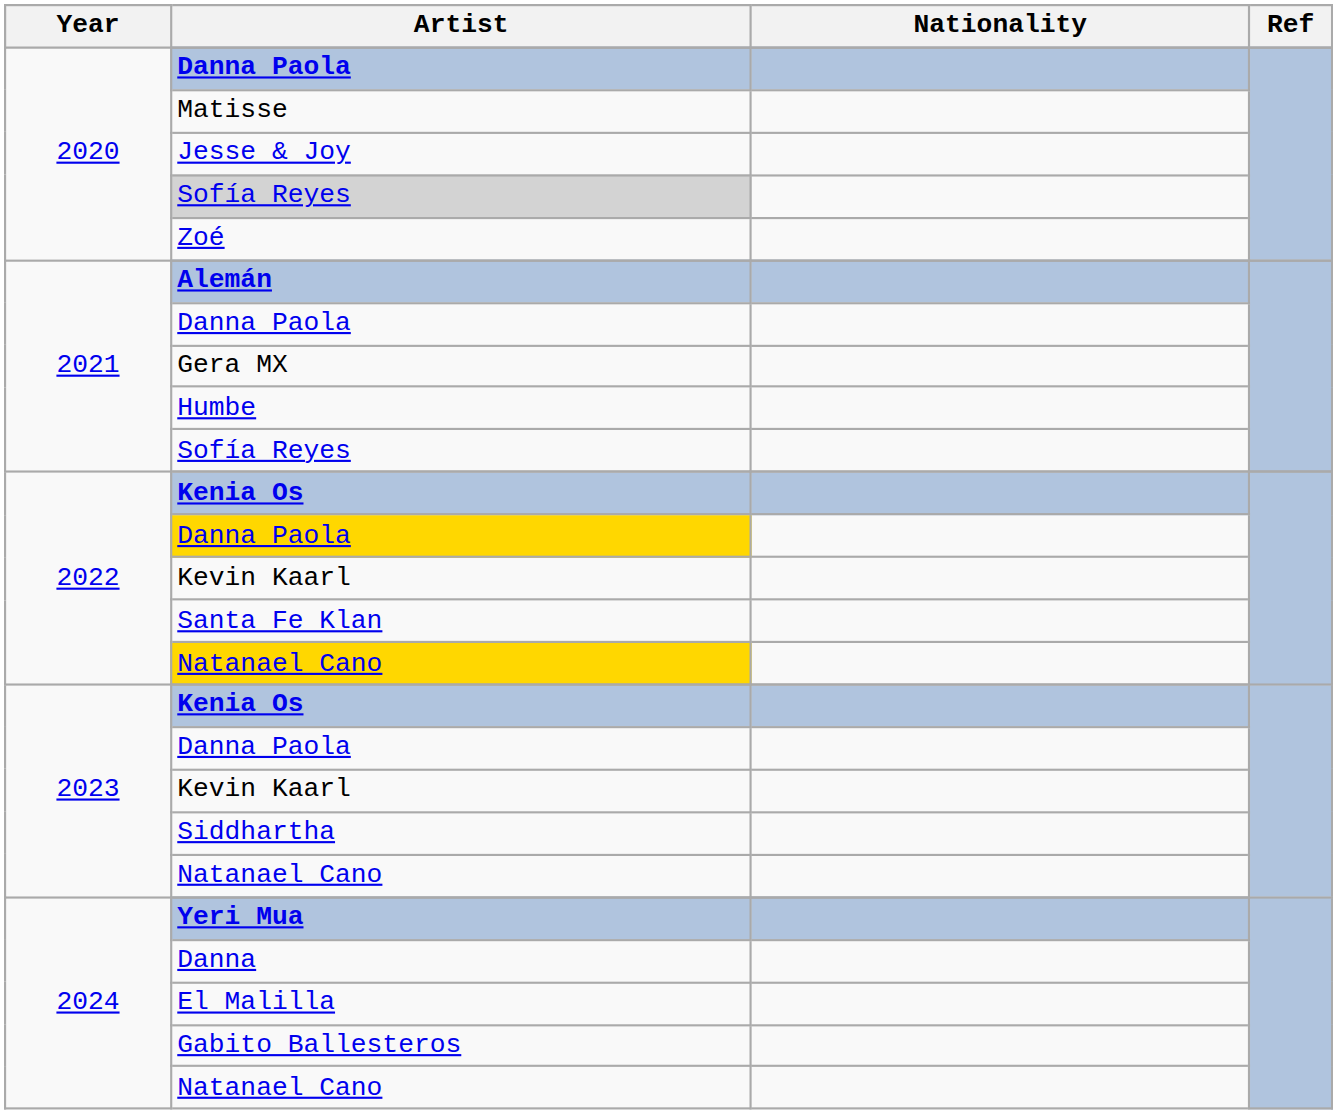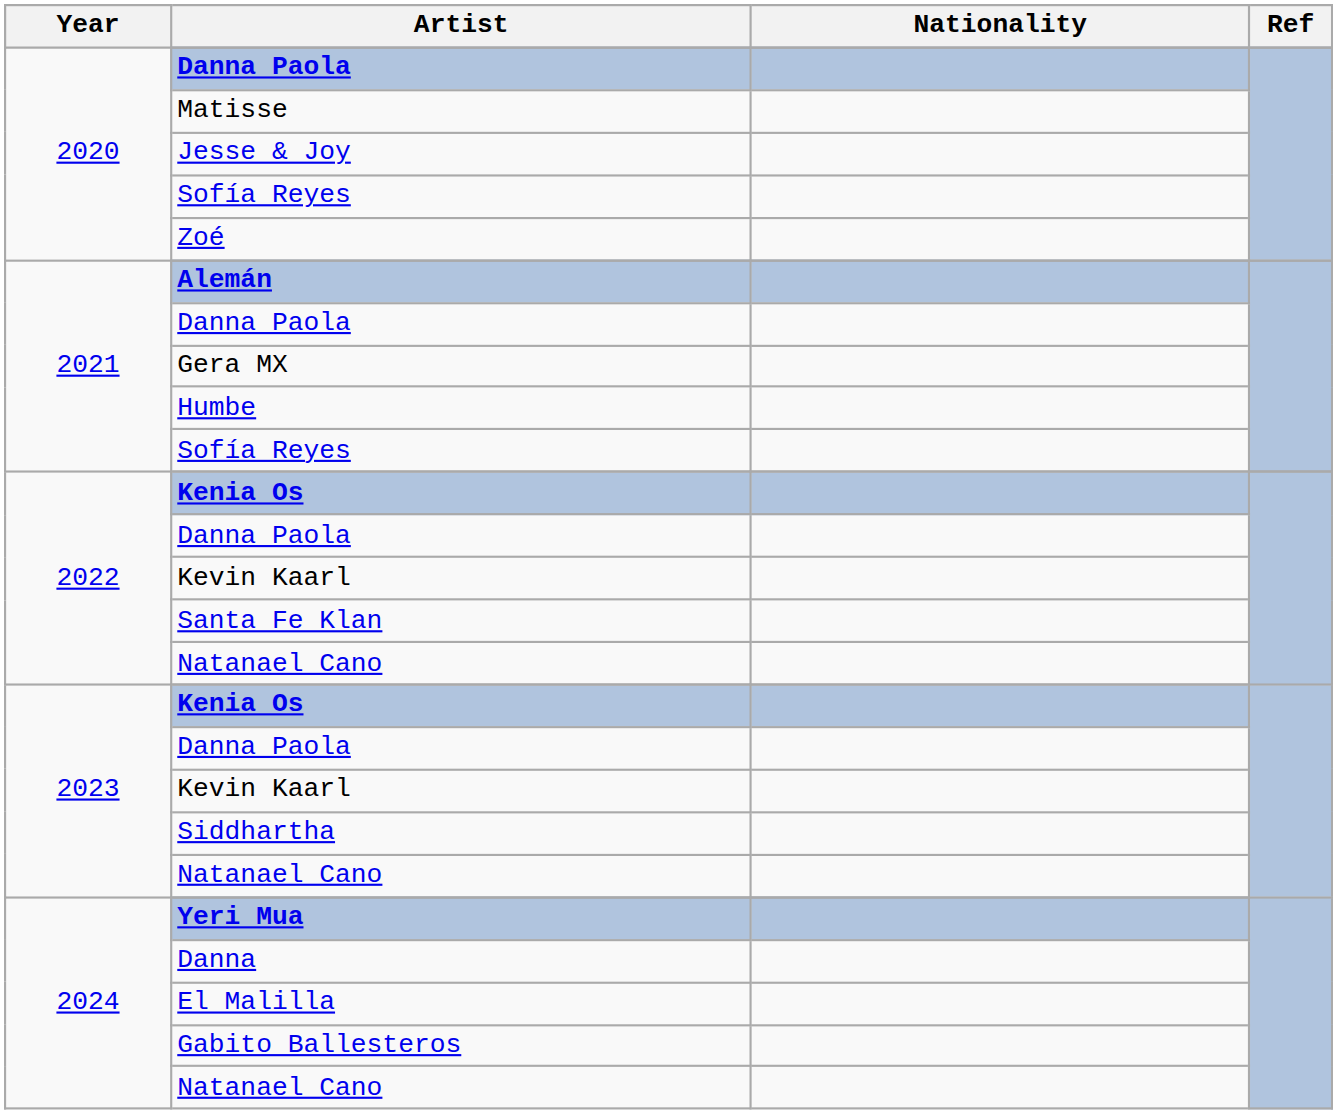(264, 197) lightgrey background -> (264, 197) no background
(264, 536) gold background -> (264, 536) no background
(280, 664) gold background -> (280, 664) no background
